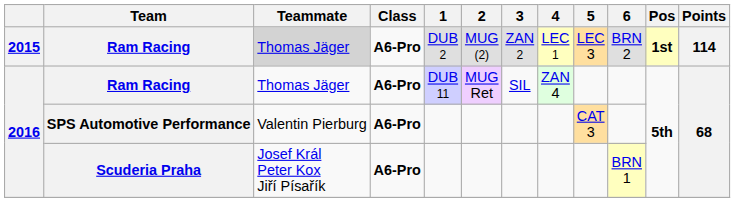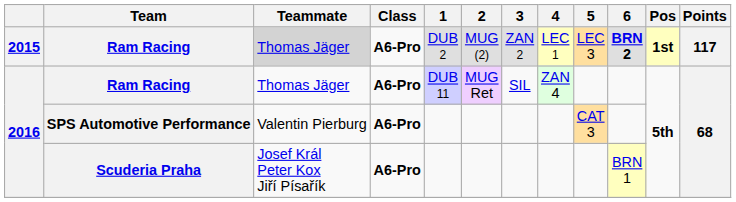(627, 46) normal -> (627, 46) bold
(704, 46) 114 -> (705, 46) 117
